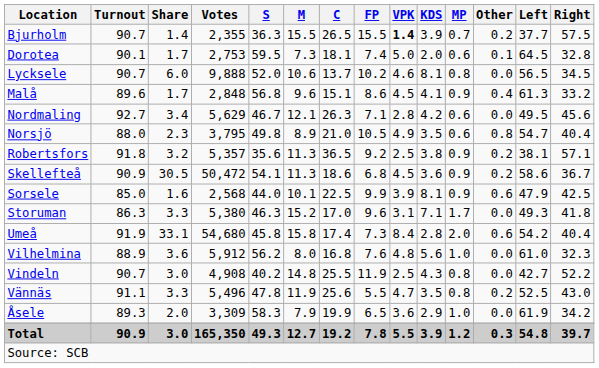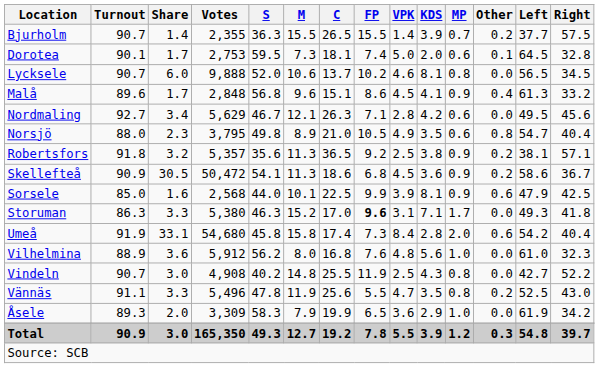(403, 34) bold -> (403, 34) normal
(376, 214) normal -> (376, 214) bold
